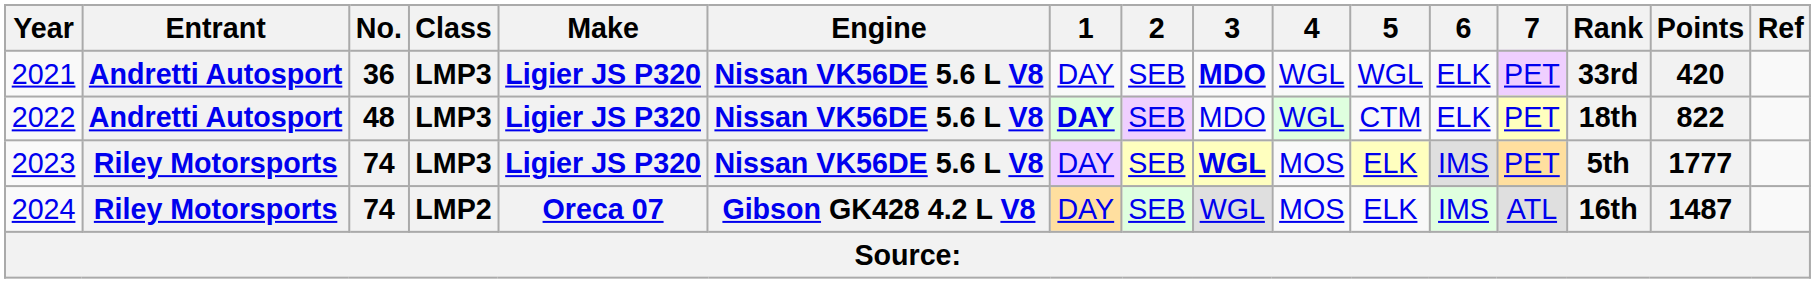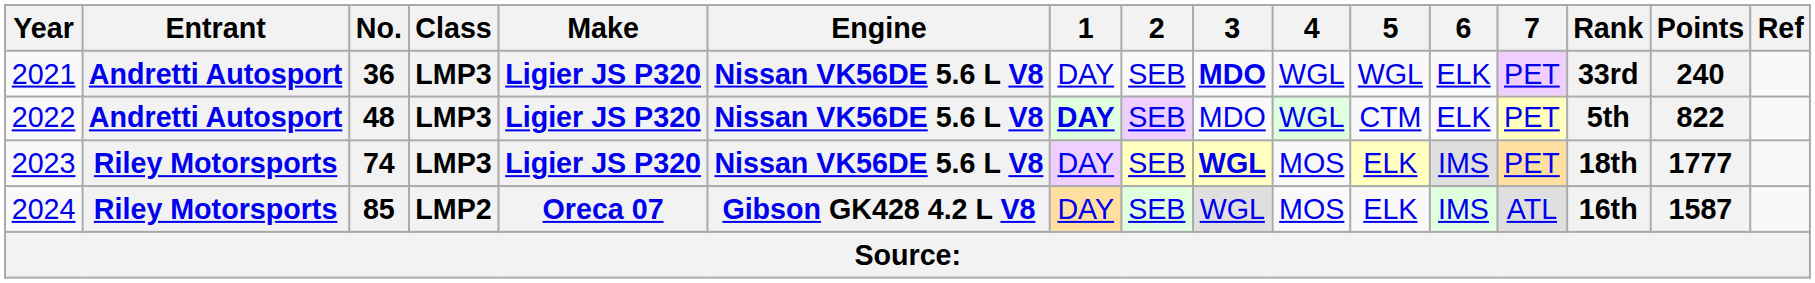(1700, 73) 420 -> (1700, 73) 240
(1608, 119) 18th -> (1608, 119) 5th
(1608, 164) 5th -> (1608, 164) 18th
(379, 209) 74 -> (379, 209) 85
(1700, 209) 1487 -> (1700, 209) 1587
